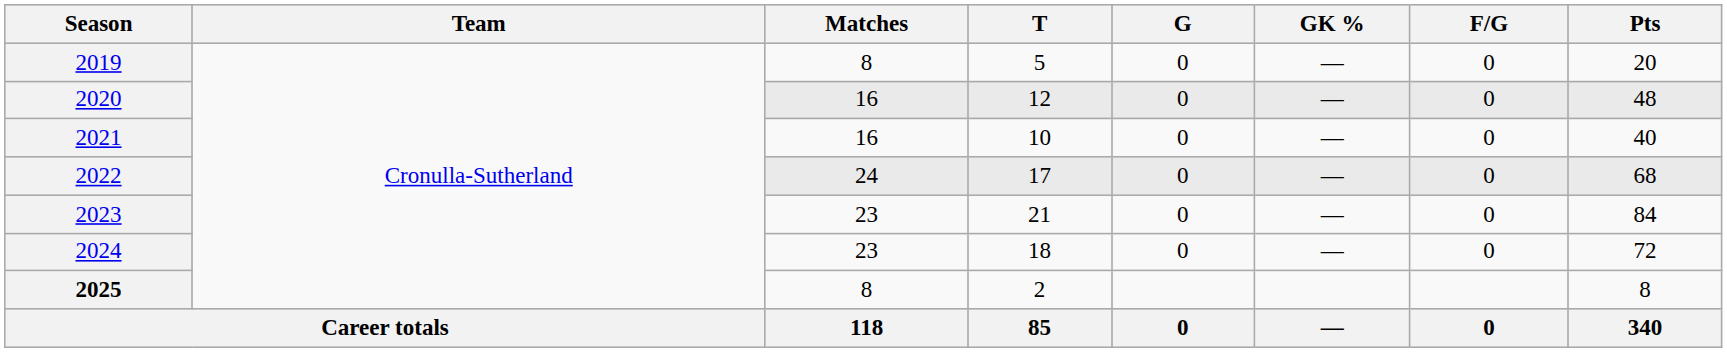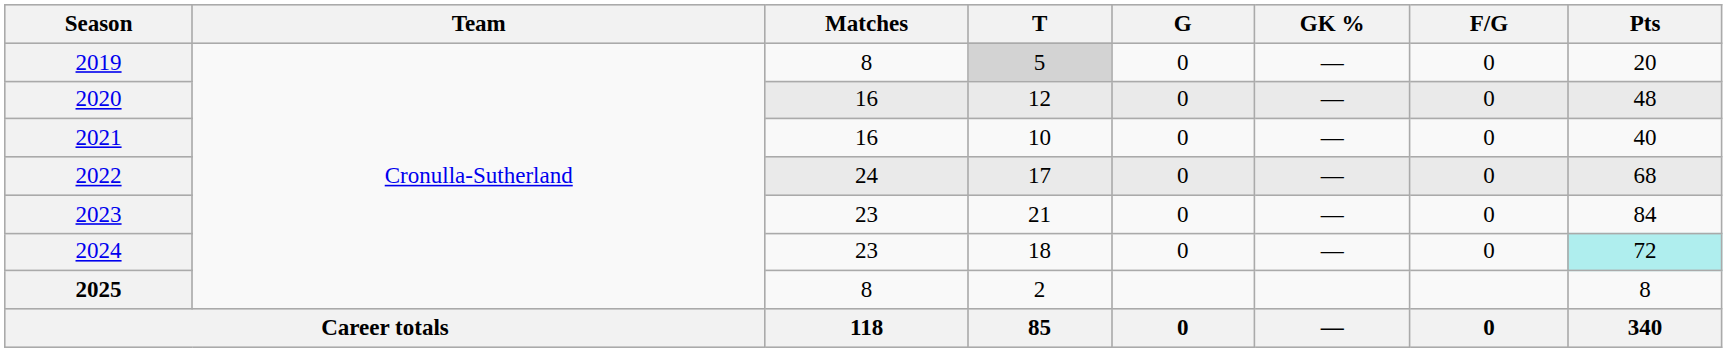(1040, 61) no background -> (1040, 61) lightgrey background
(1645, 251) no background -> (1645, 251) paleturquoise background
